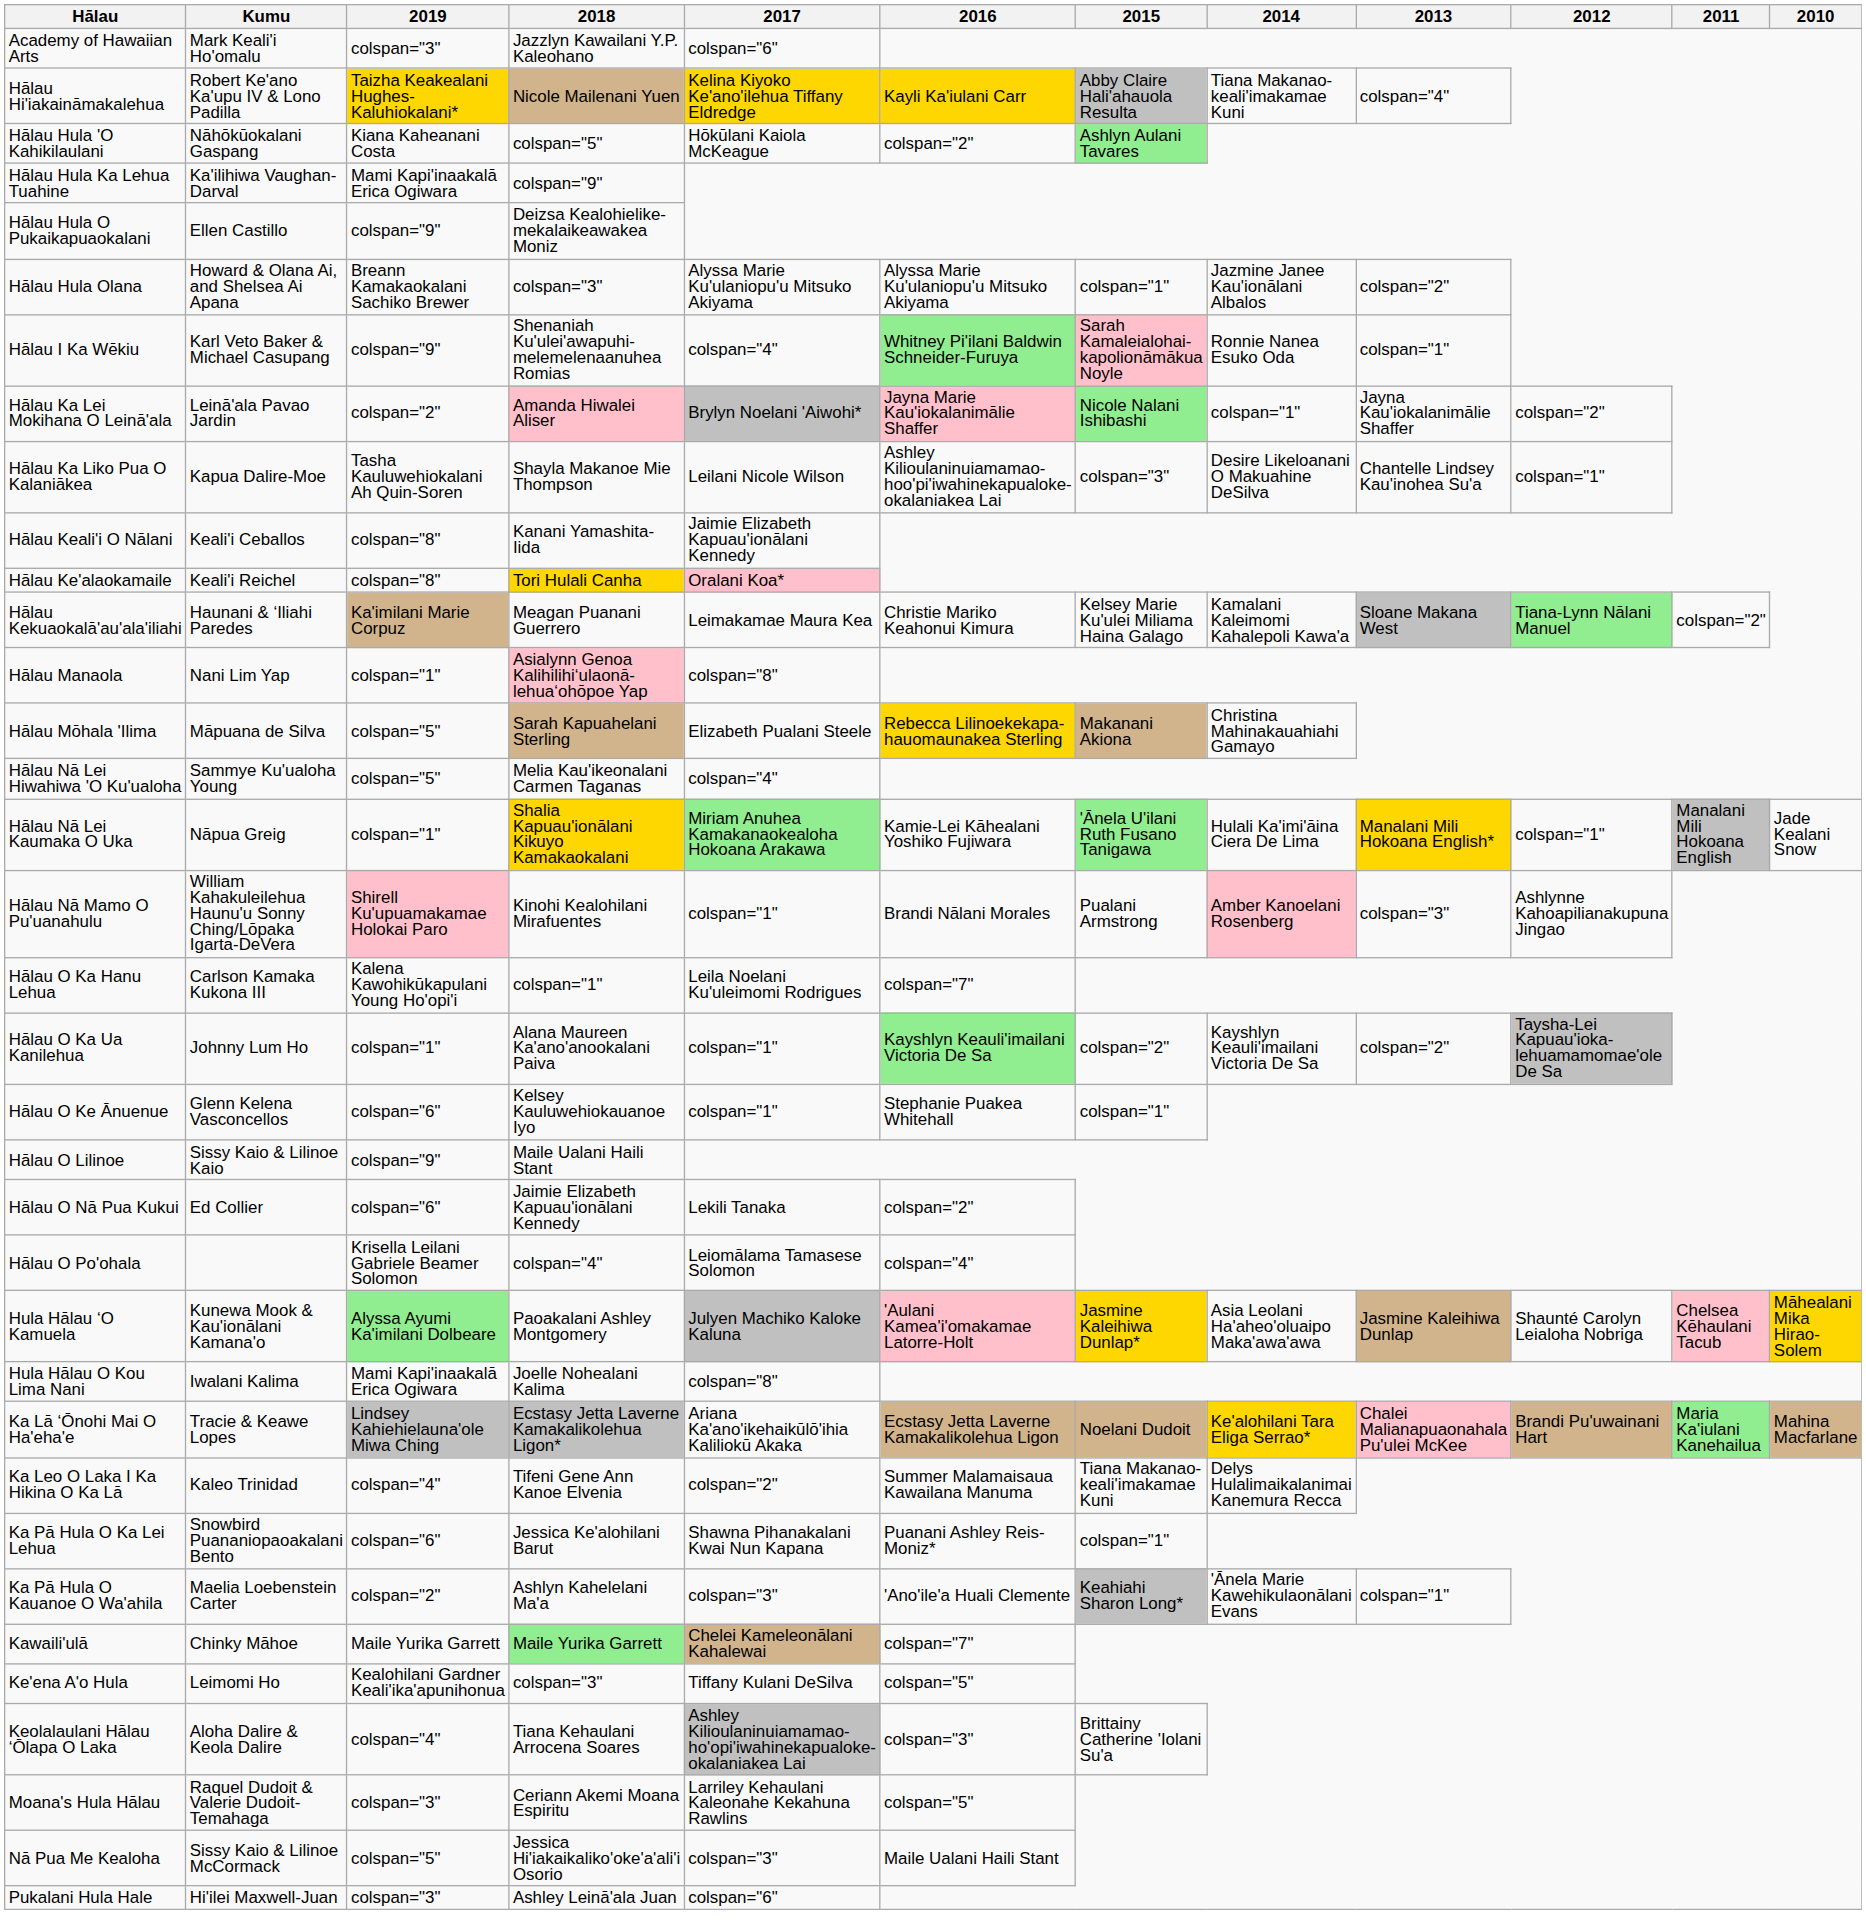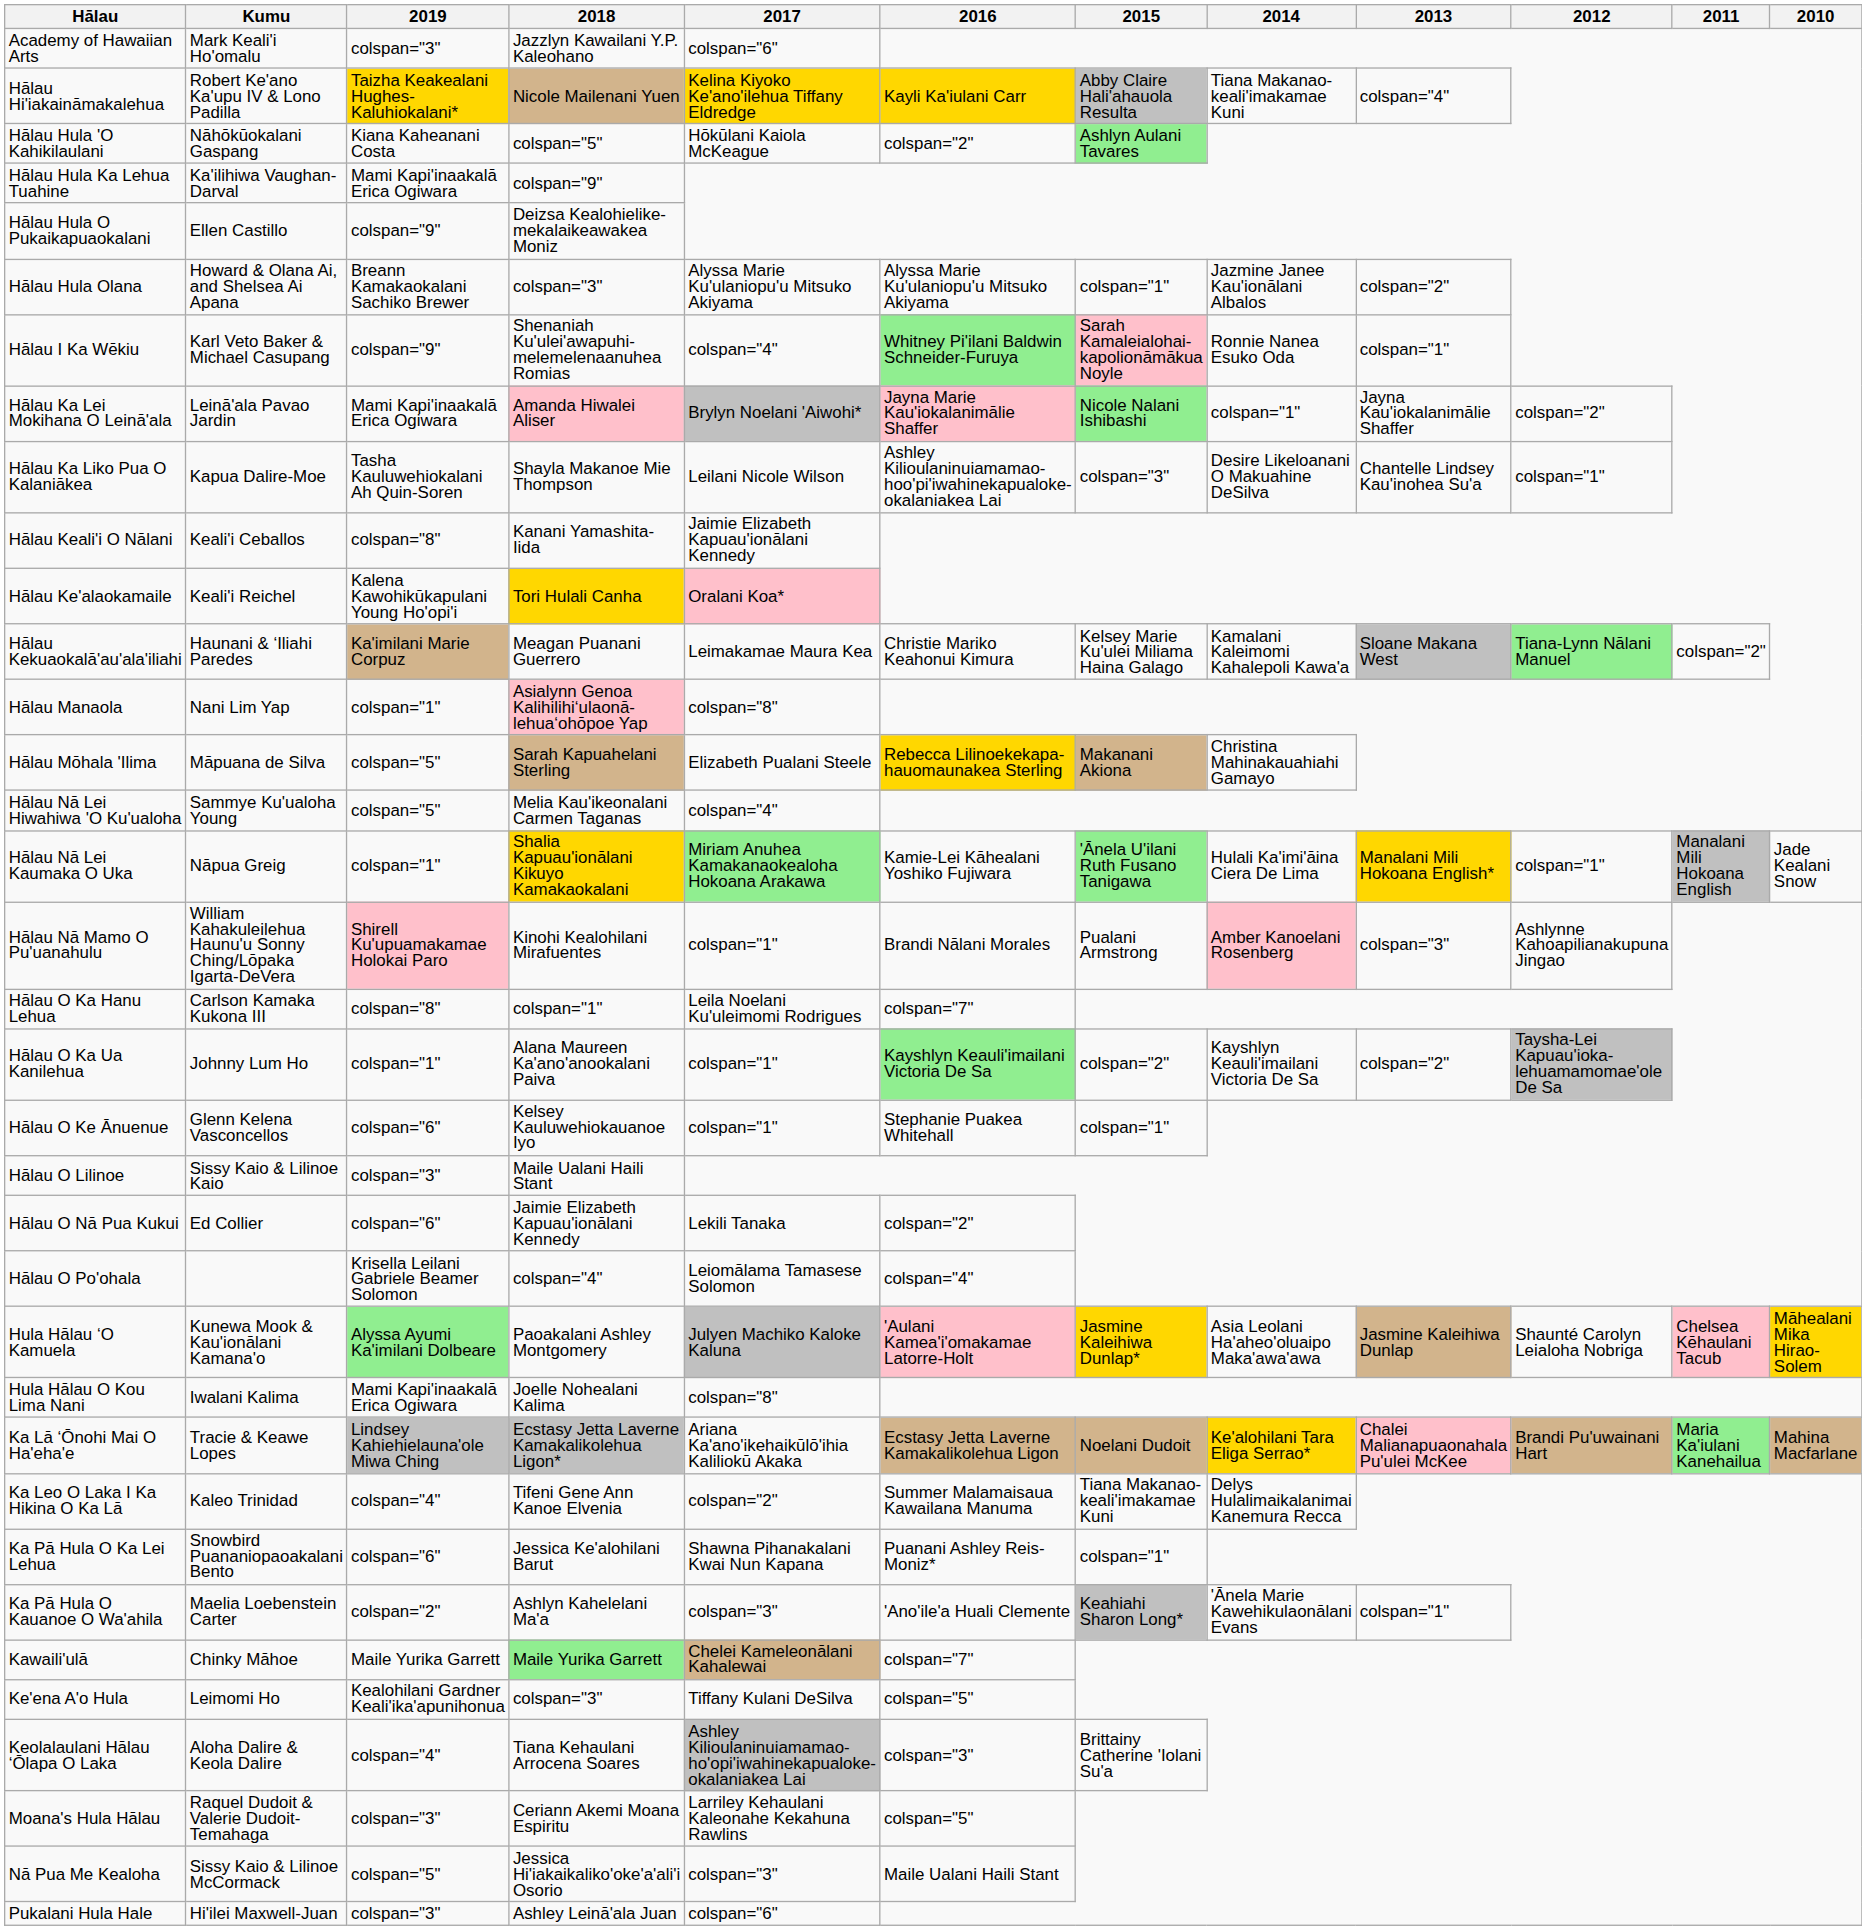(396, 413) colspan="2" -> (424, 413) Mami Kapi'inaakalā Erica Ogiwara
(396, 579) colspan="8" -> (419, 595) Kalena Kawohikūkapulani Young Ho'opi'i
(419, 984) Kalena Kawohikūkapulani Young Ho'opi'i -> (396, 1008) colspan="8"
(396, 1159) colspan="9" -> (396, 1175) colspan="3"
